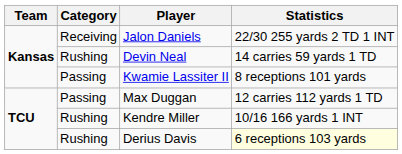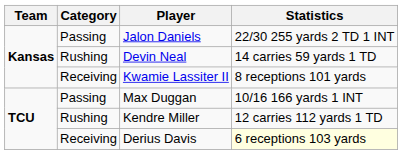(89, 36) Receiving -> (83, 36) Passing
(83, 77) Passing -> (89, 77) Receiving
(309, 97) 12 carries 112 yards 1 TD -> (299, 97) 10/16 166 yards 1 INT
(299, 118) 10/16 166 yards 1 INT -> (309, 118) 12 carries 112 yards 1 TD
(84, 139) Rushing -> (89, 139) Receiving
